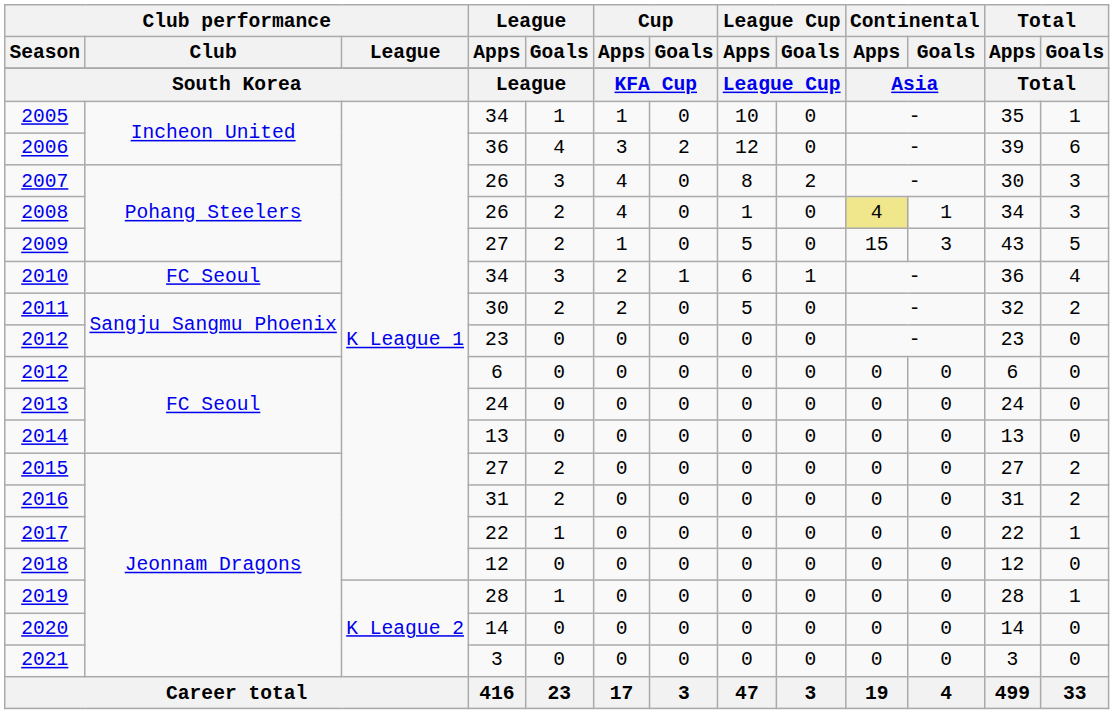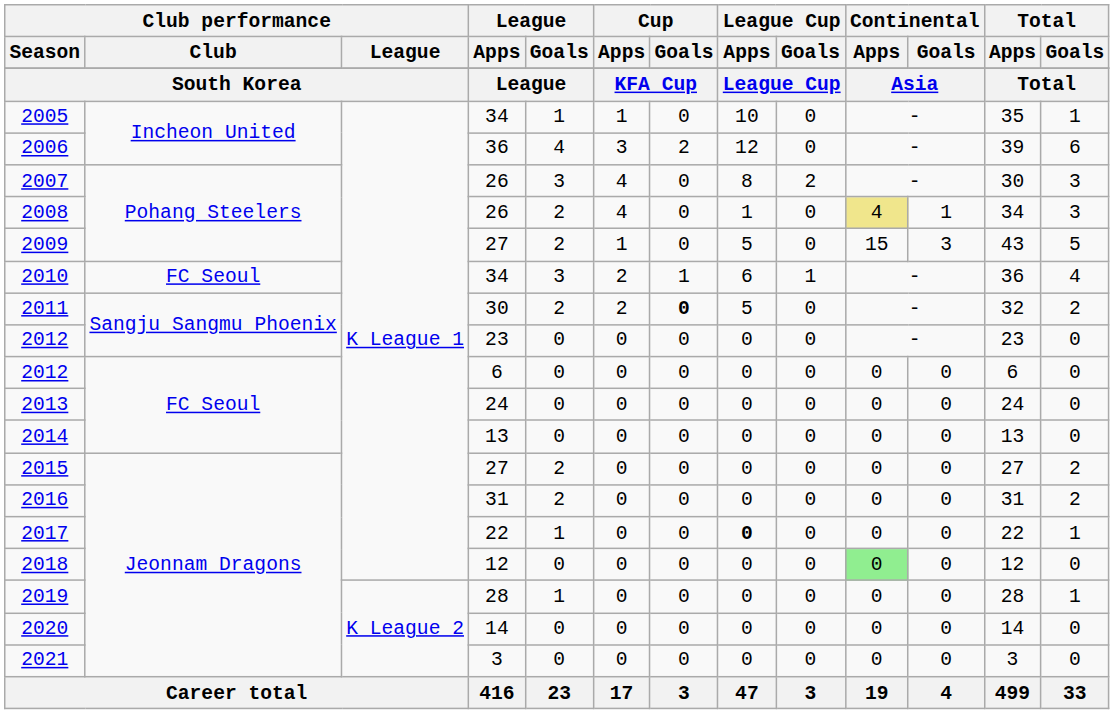(684, 309) normal -> (684, 309) bold
(747, 533) normal -> (747, 533) bold
(877, 565) no background -> (877, 565) lightgreen background
